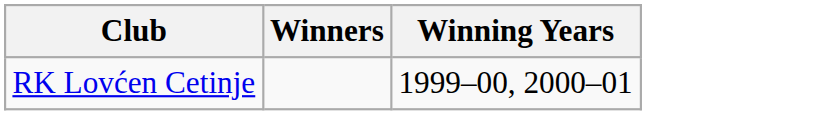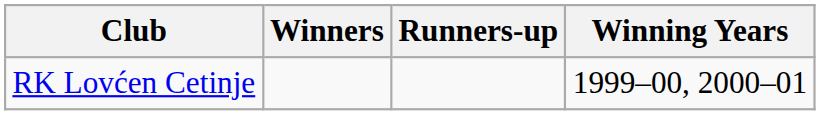+ column: (478, 30)
